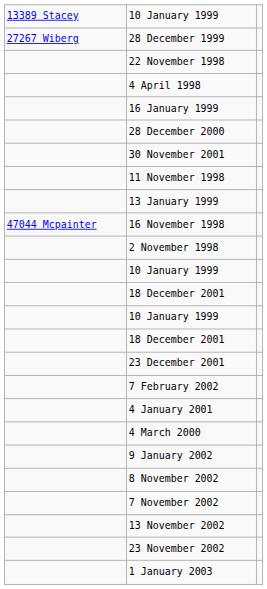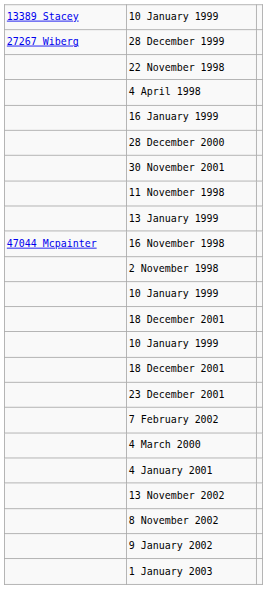rows swapped: (65, 433) <-> (65, 410)
rows swapped: (65, 456) <-> (65, 526)
- row: (65, 503)
- row: (65, 549)
